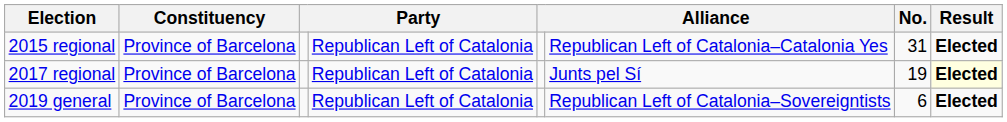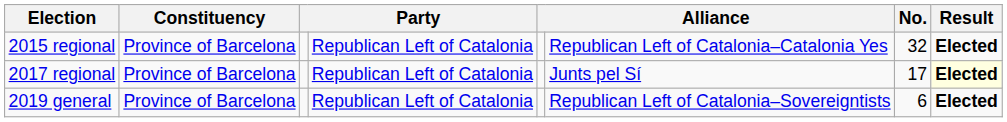(917, 46) 31 -> (917, 46) 32
(917, 74) 19 -> (917, 74) 17
